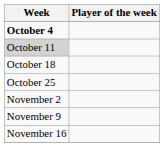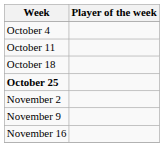(30, 30) bold -> (28, 30) normal
(31, 47) lightgrey background -> (31, 47) no background
(31, 82) normal -> (33, 82) bold
